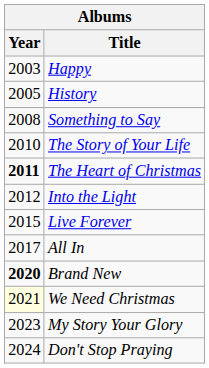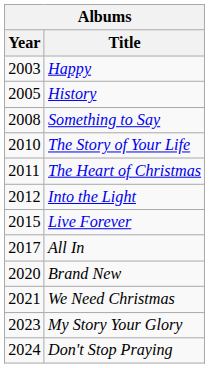(24, 171) bold -> (24, 171) normal
(24, 273) bold -> (24, 273) normal
(24, 299) lightyellow background -> (24, 299) no background
